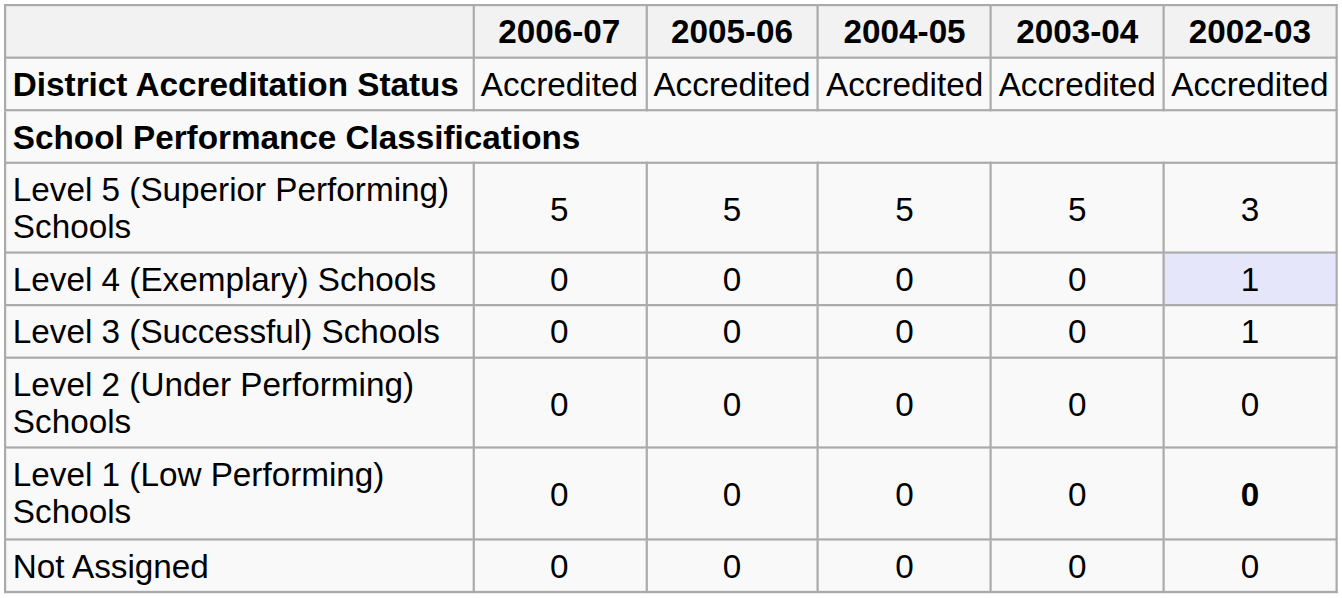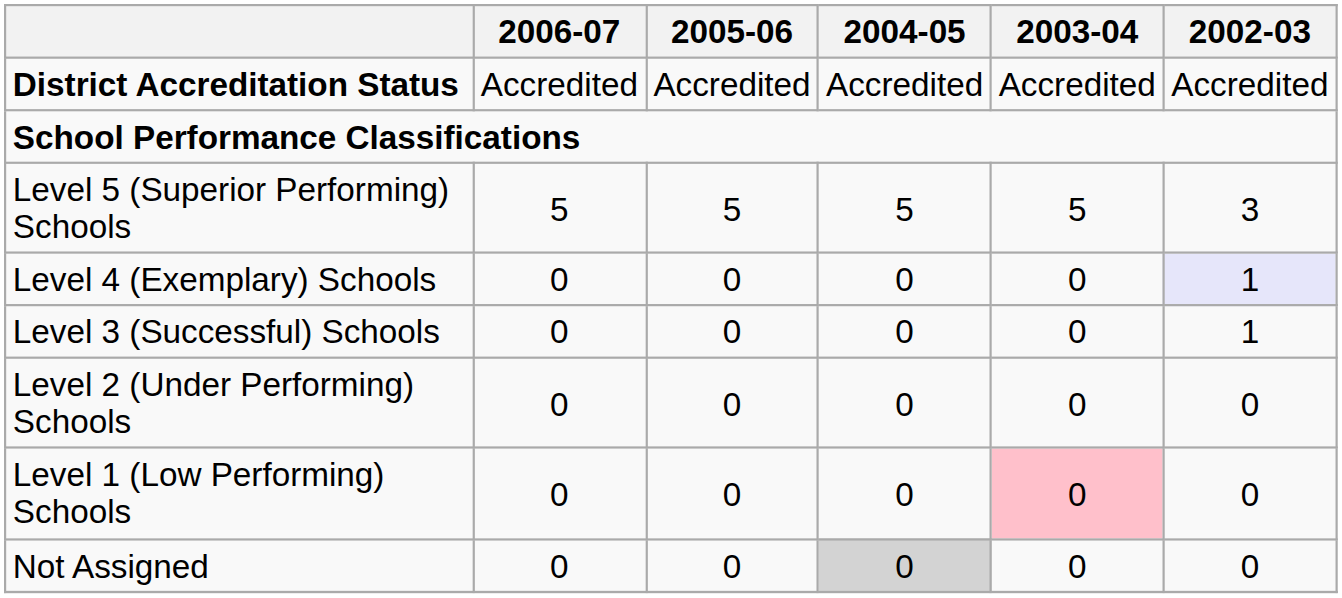(1077, 494) no background -> (1077, 494) pink background
(1250, 494) bold -> (1250, 494) normal
(905, 565) no background -> (905, 565) lightgrey background
